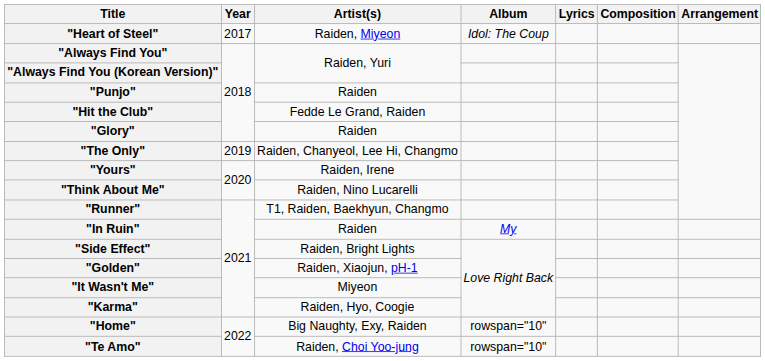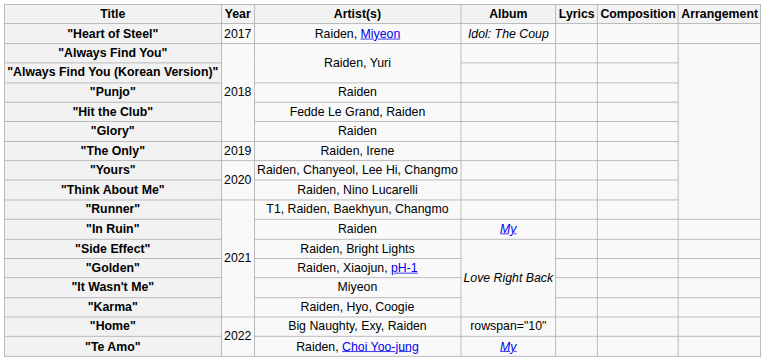(357, 151) Raiden, Chanyeol, Lee Hi, Changmo -> (357, 151) Raiden, Irene
(357, 170) Raiden, Irene -> (357, 170) Raiden, Chanyeol, Lee Hi, Changmo
(508, 346) rowspan="10" -> (508, 346) My
